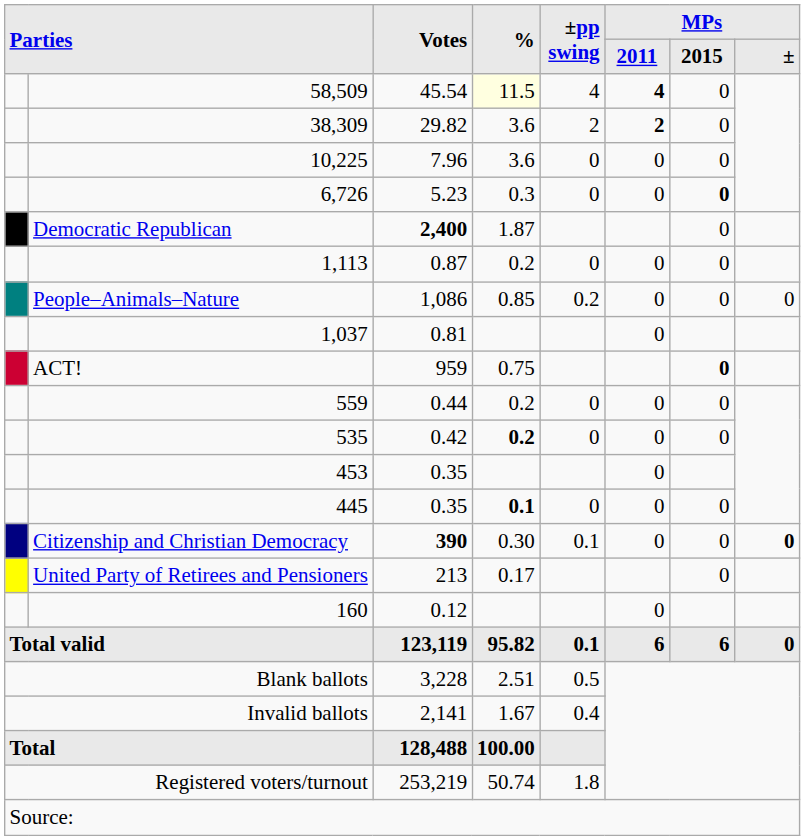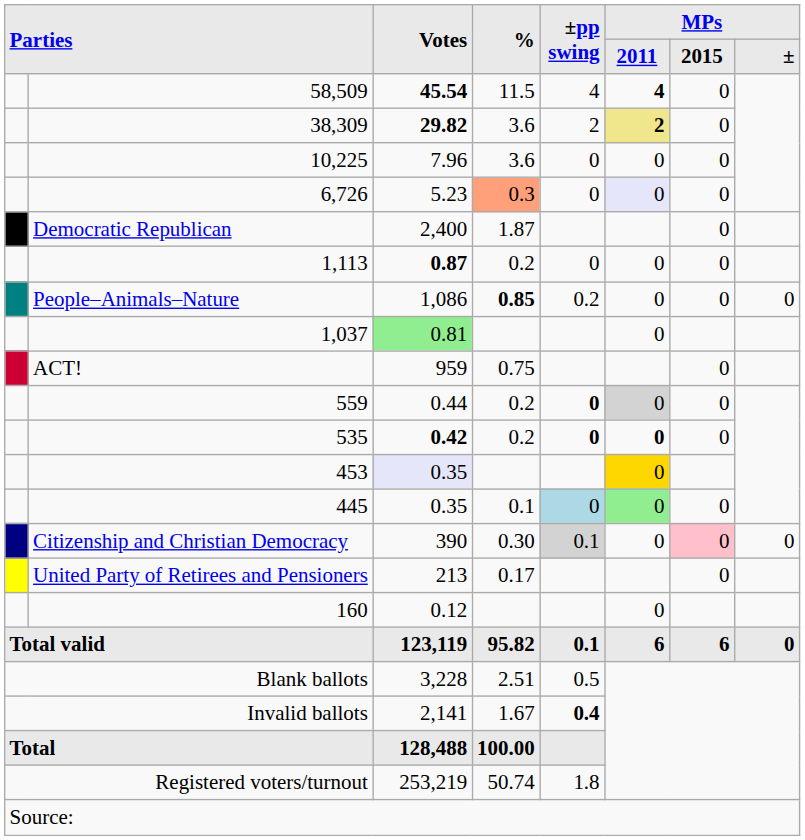(444, 91) normal -> (444, 91) bold
(517, 91) lightyellow background -> (517, 91) no background
(444, 125) normal -> (444, 125) bold
(659, 125) no background -> (659, 125) khaki background
(522, 194) no background -> (522, 194) lightsalmon background
(659, 194) no background -> (659, 194) lavender background
(724, 194) bold -> (724, 194) normal
(444, 229) bold -> (444, 229) normal
(449, 264) normal -> (449, 264) bold
(516, 298) normal -> (516, 298) bold
(449, 333) no background -> (449, 333) lightgreen background
(724, 367) bold -> (724, 367) normal
(594, 402) normal -> (594, 402) bold
(659, 402) no background -> (659, 402) lightgrey background
(449, 437) normal -> (449, 437) bold
(522, 437) bold -> (522, 437) normal
(594, 437) normal -> (594, 437) bold
(659, 437) normal -> (659, 437) bold
(449, 471) no background -> (449, 471) lavender background
(659, 471) no background -> (659, 471) gold background
(522, 506) bold -> (522, 506) normal
(594, 506) no background -> (594, 506) lightblue background
(659, 506) no background -> (659, 506) lightgreen background
(452, 540) bold -> (452, 540) normal
(586, 540) no background -> (586, 540) lightgrey background
(724, 540) no background -> (724, 540) pink background
(789, 540) bold -> (789, 540) normal
(586, 713) normal -> (586, 713) bold
